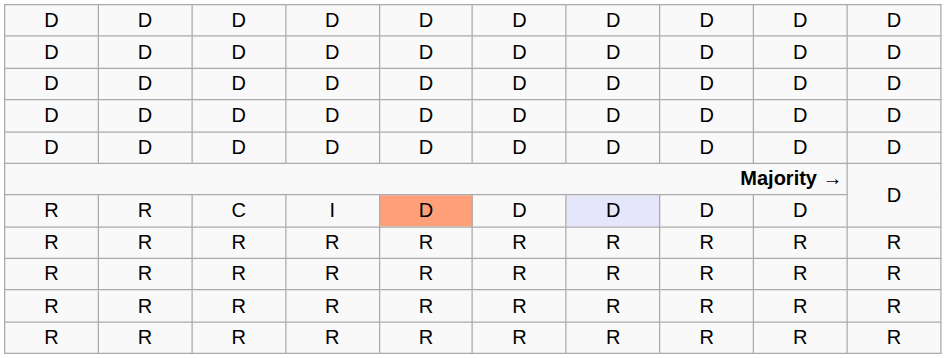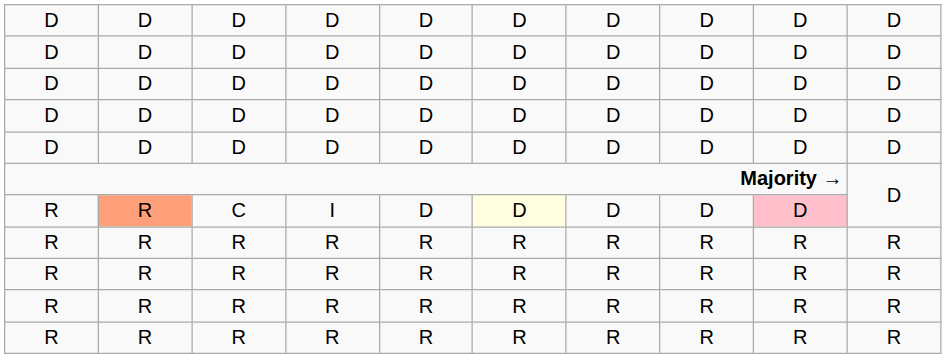(145, 210) no background -> (145, 210) lightsalmon background
(426, 210) lightsalmon background -> (426, 210) no background
(519, 210) no background -> (519, 210) lightyellow background
(613, 210) lavender background -> (613, 210) no background
(800, 210) no background -> (800, 210) pink background
